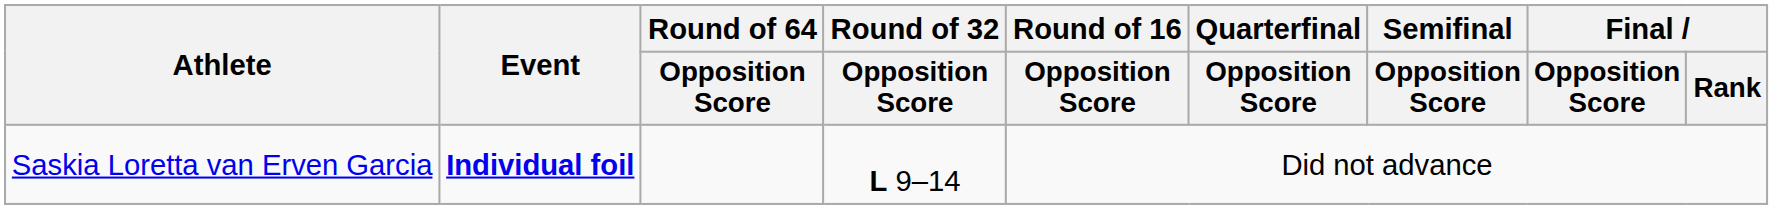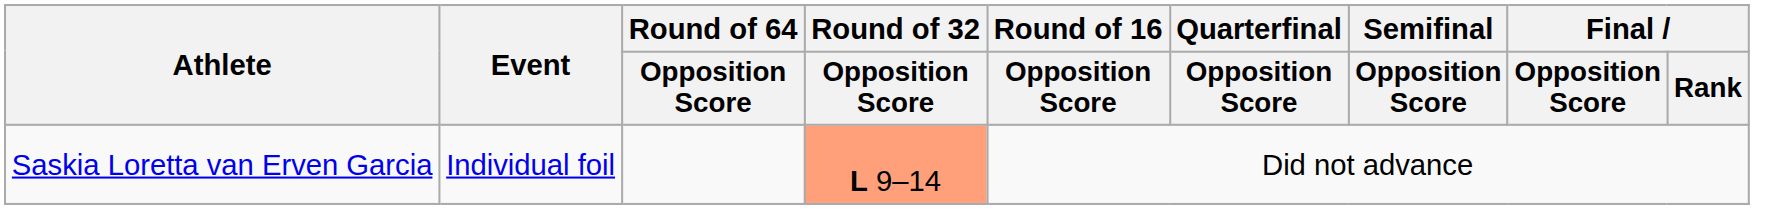(540, 165) bold -> (531, 165) normal
(915, 181) no background -> (896, 181) lightsalmon background
